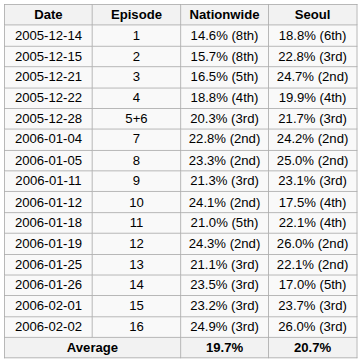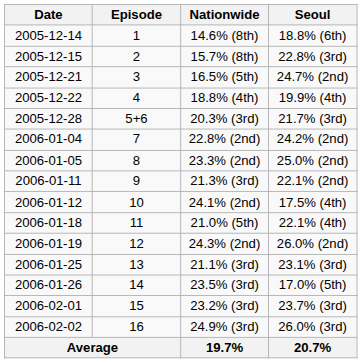(313, 181) 23.1% (3rd) -> (313, 181) 22.1% (2nd)
(313, 264) 22.1% (2nd) -> (313, 264) 23.1% (3rd)
